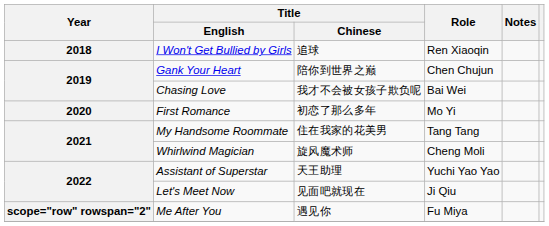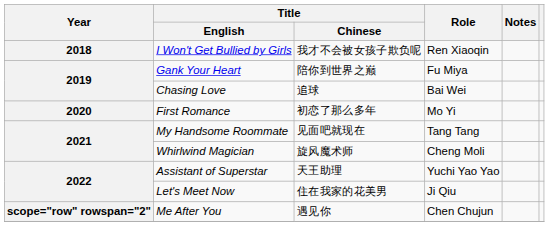(308, 50) 追球 -> (359, 50) 我才不会被女孩子欺负呢
(460, 70) Chen Chujun -> (447, 70) Fu Miya
(359, 90) 我才不会被女孩子欺负呢 -> (308, 90) 追球
(342, 130) 住在我家的花美男 -> (331, 130) 见面吧就现在
(331, 191) 见面吧就现在 -> (342, 191) 住在我家的花美男
(447, 211) Fu Miya -> (460, 211) Chen Chujun
